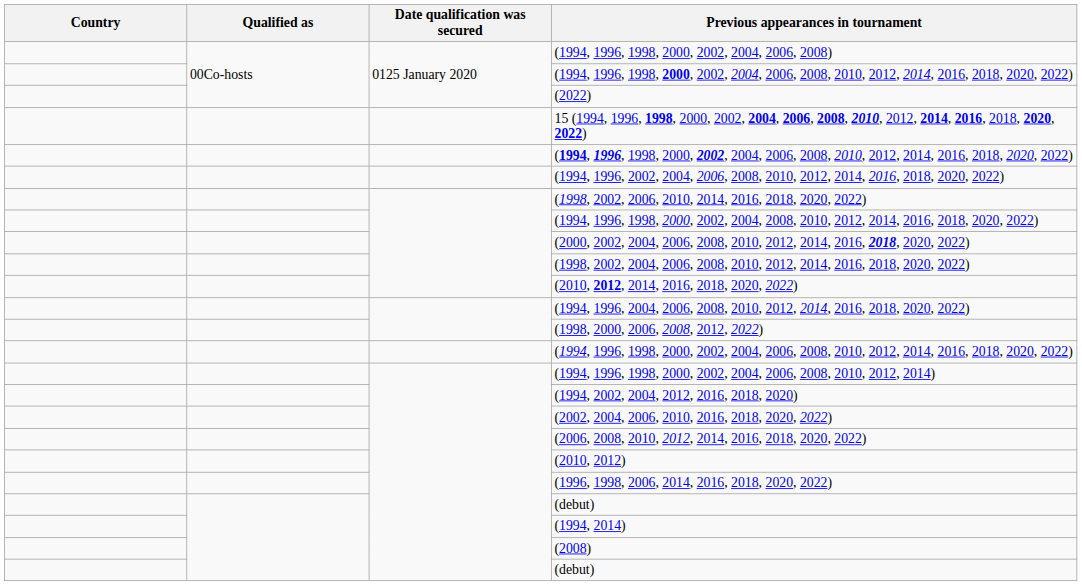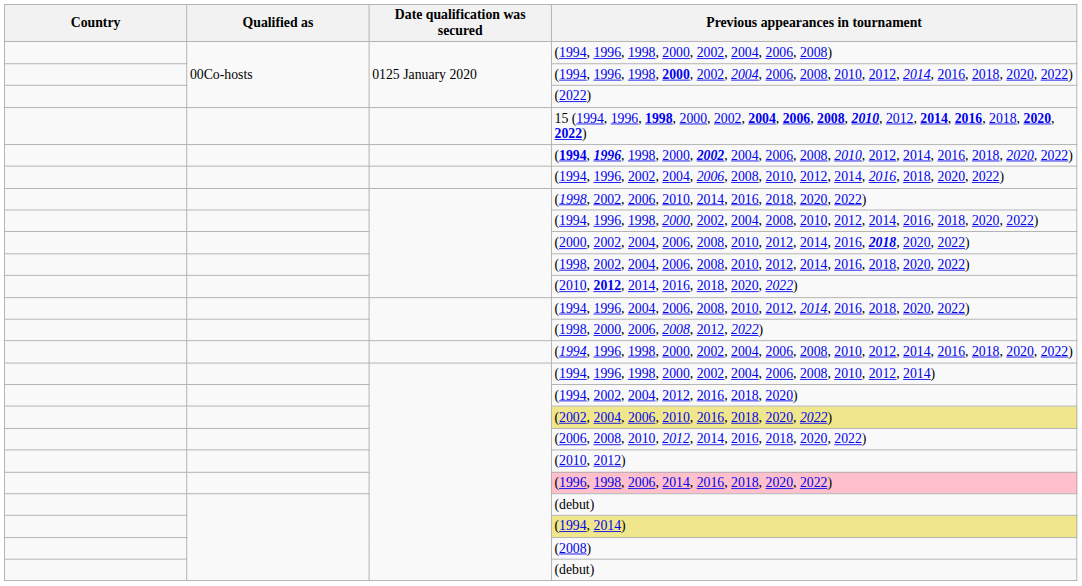(693, 417) no background -> (693, 417) khaki background
(693, 482) no background -> (693, 482) pink background
(590, 526) no background -> (590, 526) khaki background
